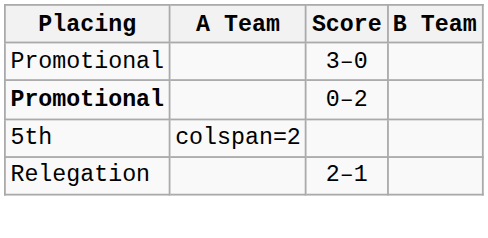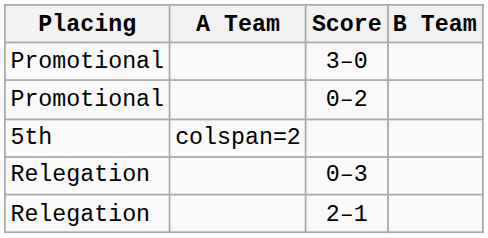(87, 100) bold -> (87, 100) normal
+ row: (347, 176)
